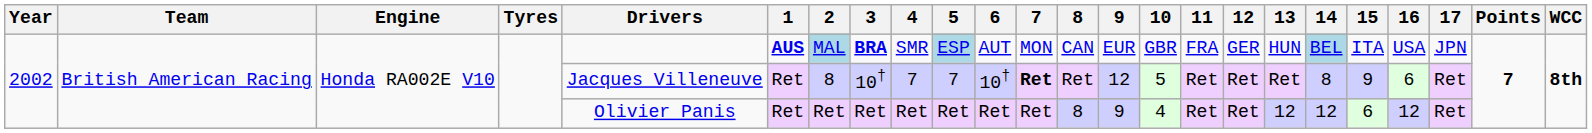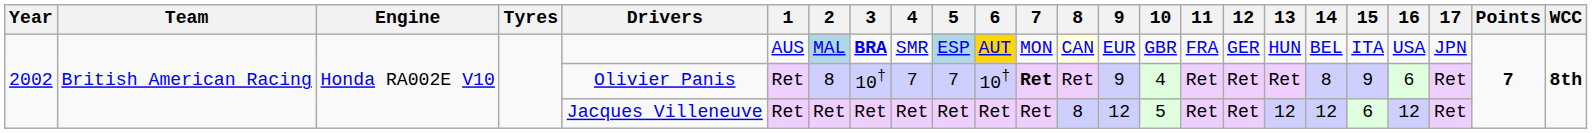(788, 49) bold -> (788, 49) normal
(995, 49) no background -> (995, 49) gold background
(1078, 49) no background -> (1078, 49) lightyellow background
(1326, 49) lightblue background -> (1326, 49) no background
(665, 81) Jacques Villeneuve -> (665, 81) Olivier Panis
(1119, 81) 12 -> (1119, 81) 9
(1161, 81) 5 -> (1161, 81) 4
(665, 114) Olivier Panis -> (665, 114) Jacques Villeneuve
(1119, 114) 9 -> (1119, 114) 12
(1161, 114) 4 -> (1161, 114) 5
